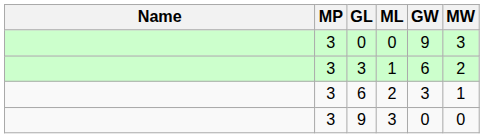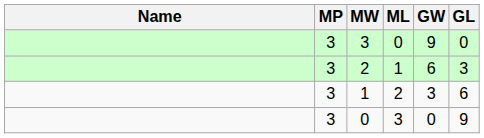columns swapped: (461, 17) <-> (362, 17)
